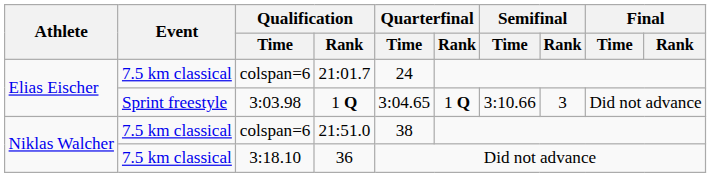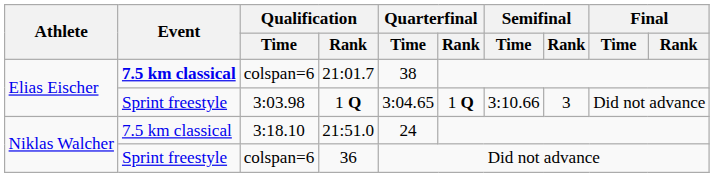(177, 74) normal -> (179, 74) bold
(404, 74) 24 -> (408, 74) 38
(275, 130) colspan=6 -> (279, 130) 3:18.10
(404, 130) 38 -> (408, 130) 24
(177, 158) 7.5 km classical -> (175, 158) Sprint freestyle
(275, 158) 3:18.10 -> (279, 158) colspan=6
